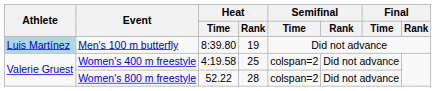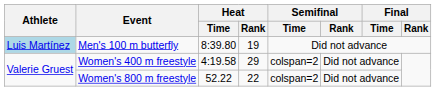(253, 62) 25 -> (253, 62) 29
(253, 79) 28 -> (253, 79) 22
